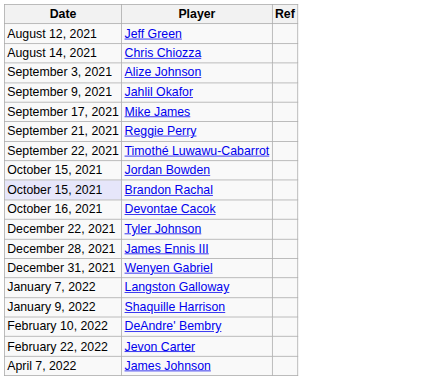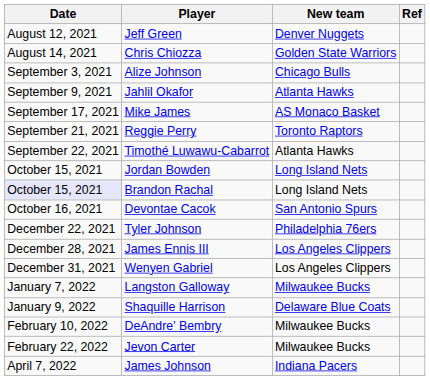+ column: (336, 14)
